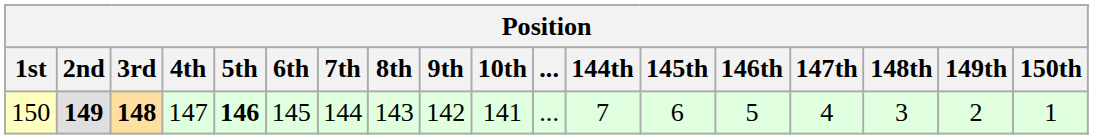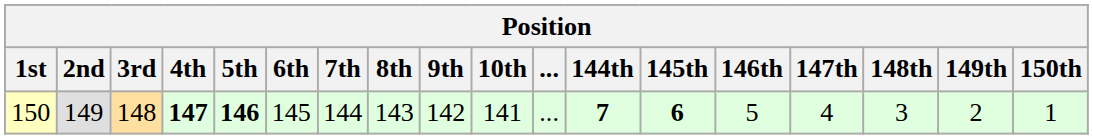(84, 111) bold -> (84, 111) normal
(137, 111) bold -> (137, 111) normal
(188, 111) normal -> (188, 111) bold
(602, 111) normal -> (602, 111) bold
(677, 111) normal -> (677, 111) bold
